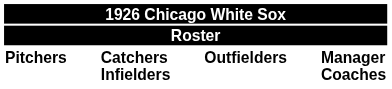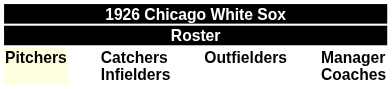(36, 57) no background -> (36, 57) lightyellow background
